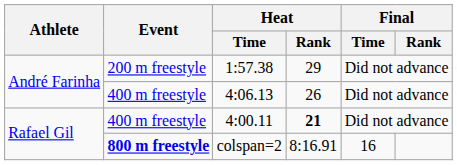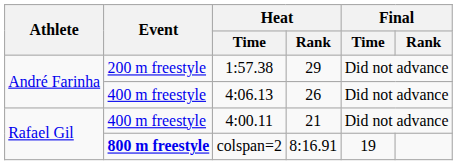(313, 121) bold -> (313, 121) normal
(368, 147) 16 -> (368, 147) 19
